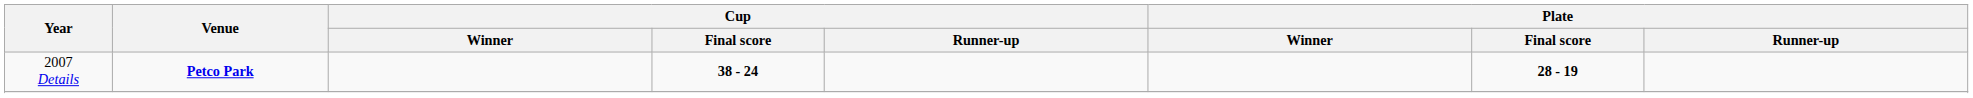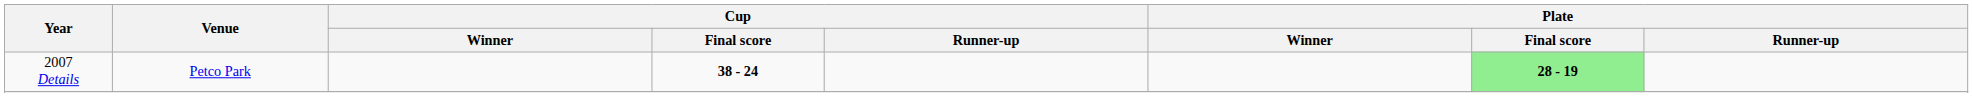(220, 72) bold -> (220, 72) normal
(1558, 72) no background -> (1558, 72) lightgreen background
